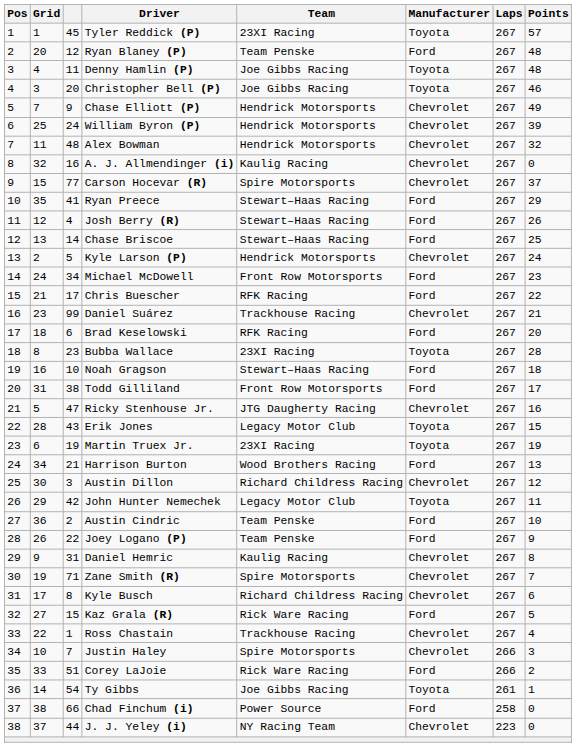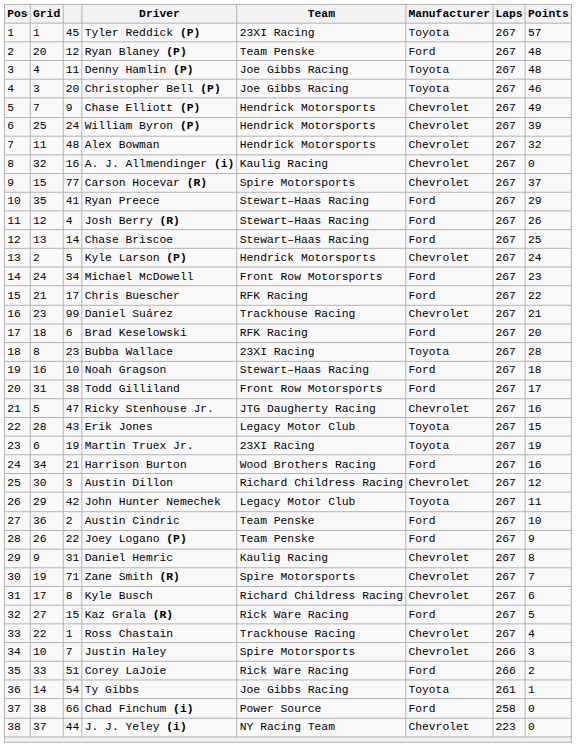(535, 464) 13 -> (535, 464) 16
